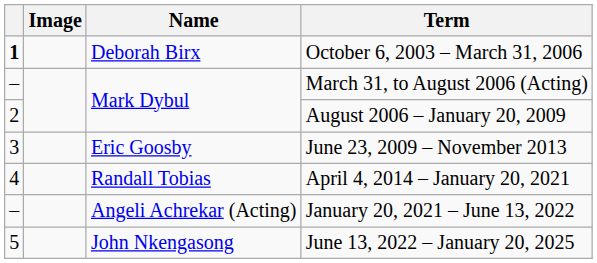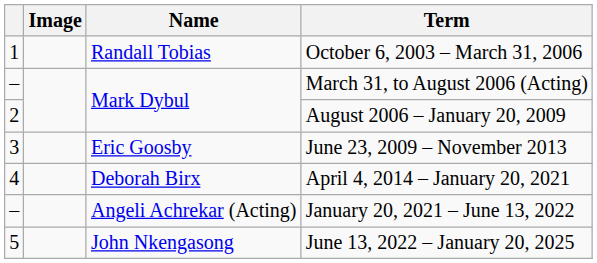(14, 52) bold -> (14, 52) normal
(146, 52) Deborah Birx -> (151, 52) Randall Tobias
(151, 178) Randall Tobias -> (146, 178) Deborah Birx
